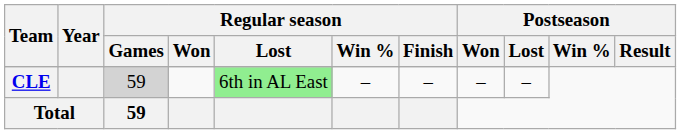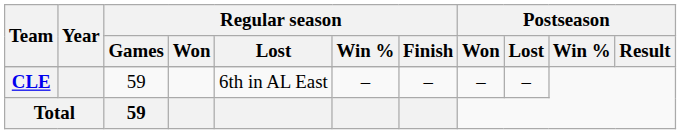(136, 82) lightgrey background -> (136, 82) no background
(273, 82) lightgreen background -> (273, 82) no background
